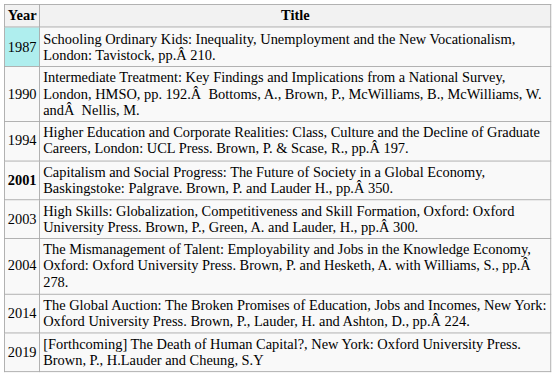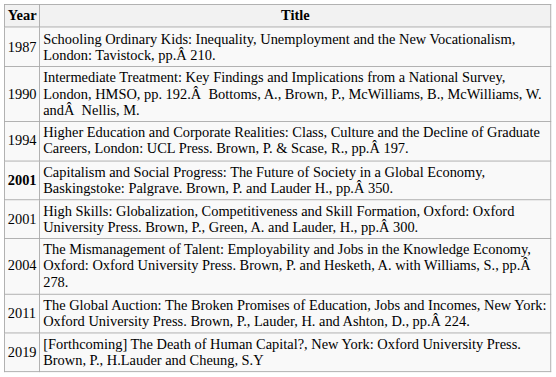(22, 46) paleturquoise background -> (22, 46) no background
(22, 219) 2003 -> (22, 219) 2001
(22, 313) 2014 -> (22, 313) 2011
